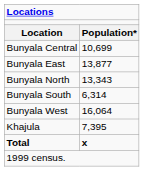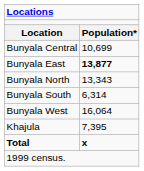(97, 64) normal -> (97, 64) bold
